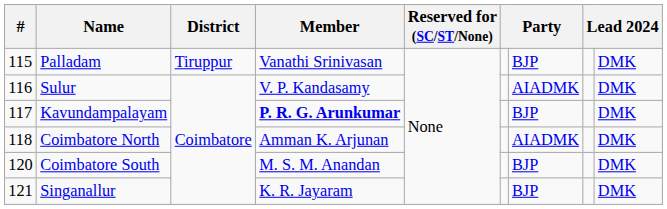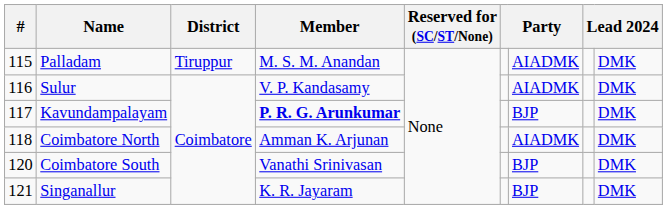(321, 61) Vanathi Srinivasan -> (320, 61) M. S. M. Anandan
(525, 61) BJP -> (546, 61) AIADMK
(320, 165) M. S. M. Anandan -> (321, 165) Vanathi Srinivasan
